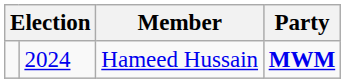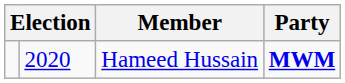(47, 59) 2024 -> (47, 59) 2020
